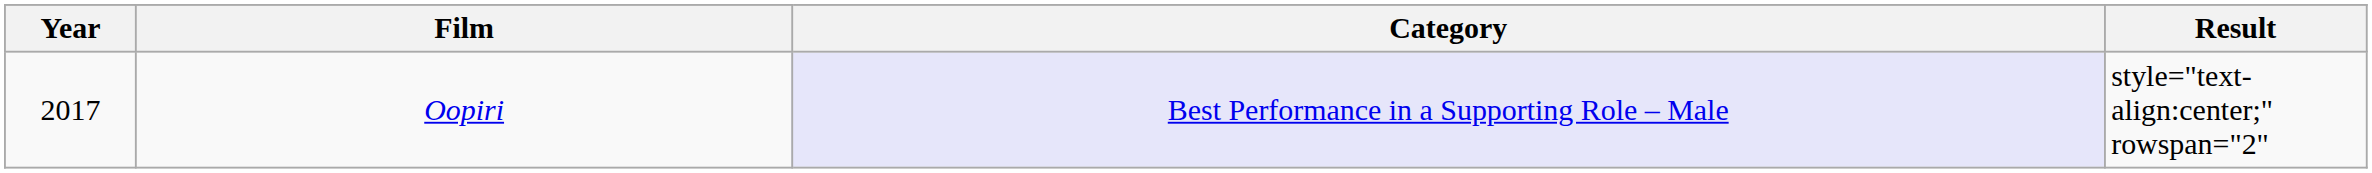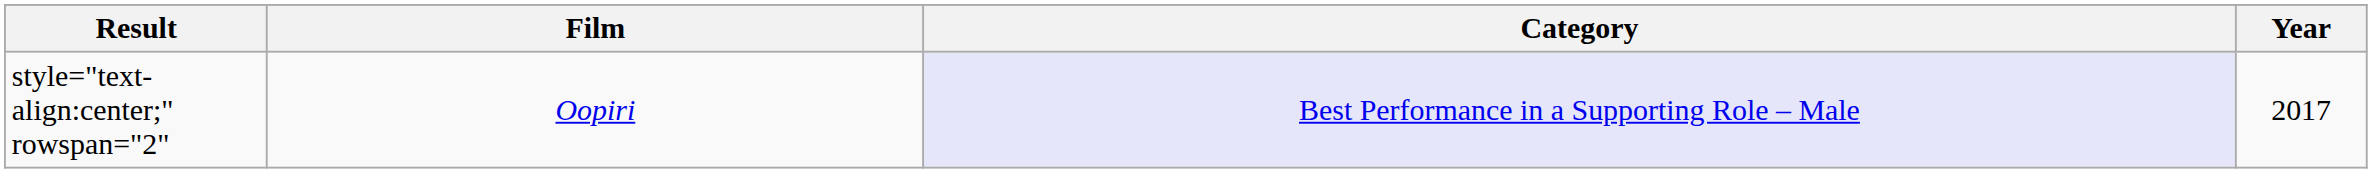columns swapped: (71, 28) <-> (2236, 28)
